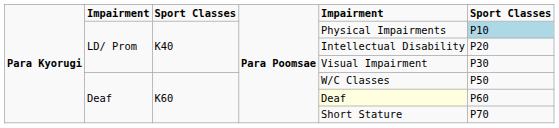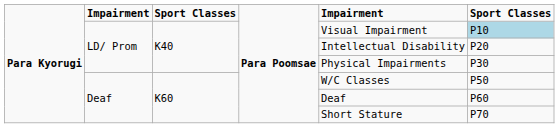(384, 30) Physical Impairments -> (374, 30) Visual Impairment
(374, 64) Visual Impairment -> (384, 64) Physical Impairments
(334, 98) lightyellow background -> (334, 98) no background
